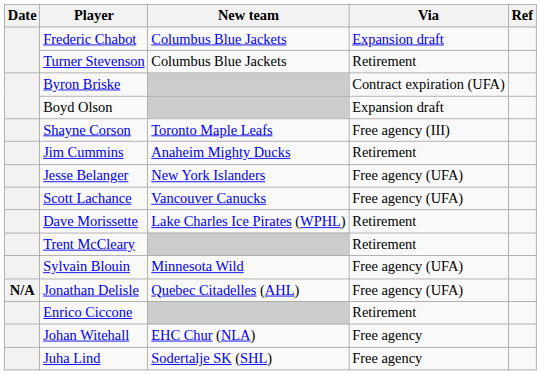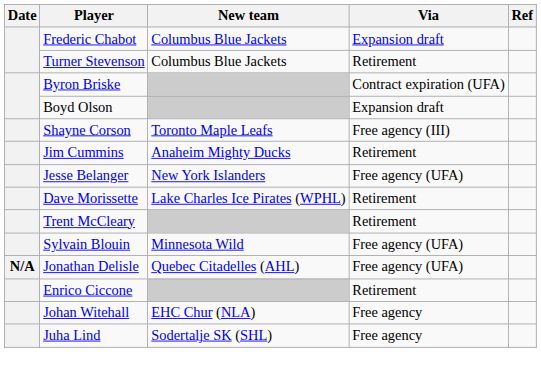- row: (87, 198)
